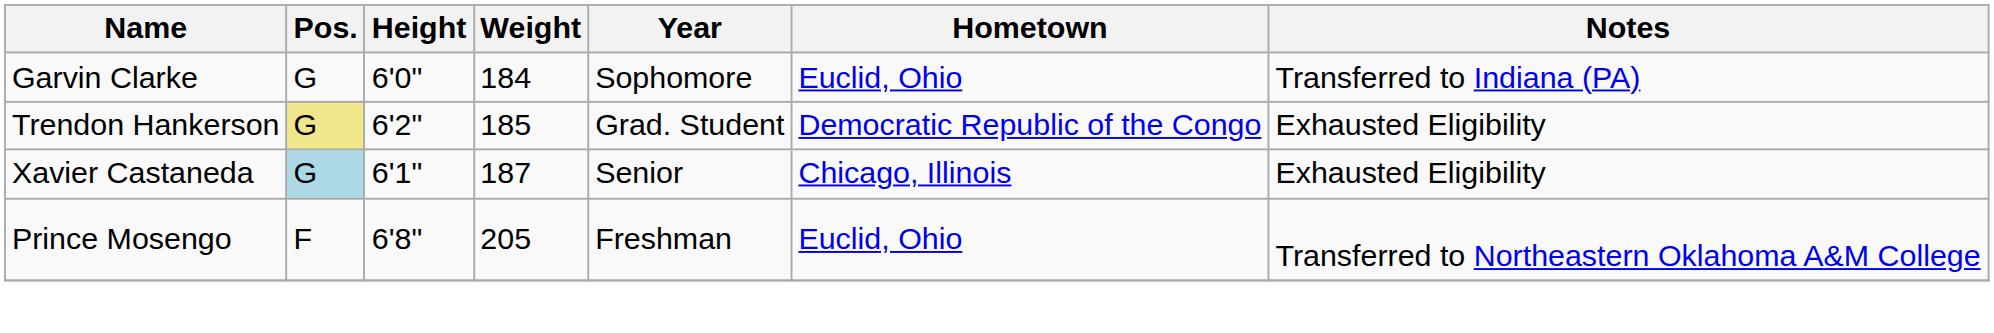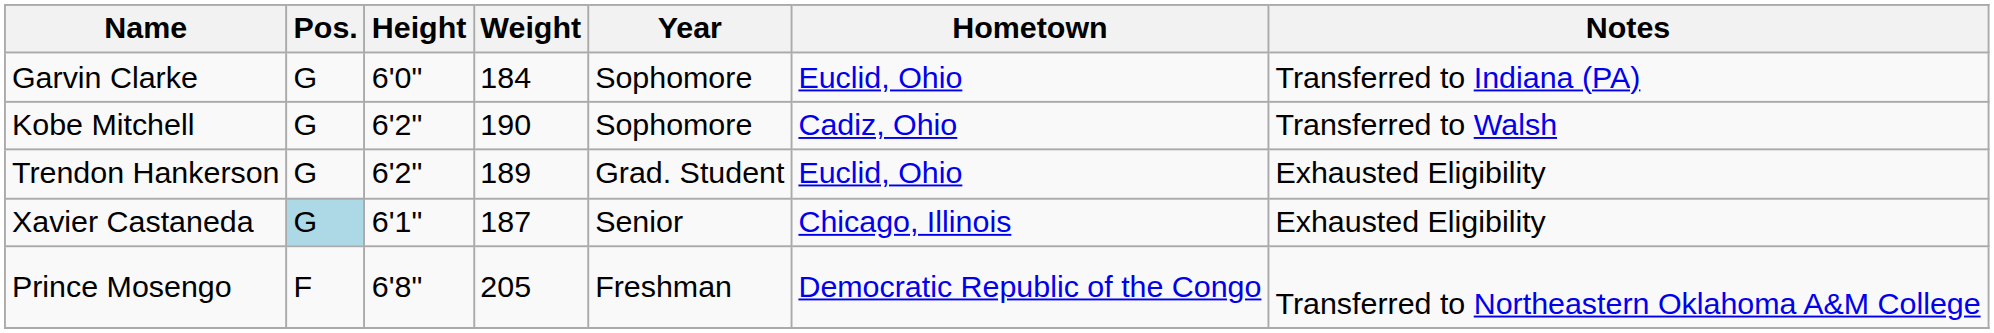+ row: (103, 125)
(305, 125) khaki background -> (305, 173) no background
(506, 125) 185 -> (506, 173) 189
(1030, 125) Democratic Republic of the Congo -> (880, 173) Euclid, Ohio
(880, 238) Euclid, Ohio -> (1030, 286) Democratic Republic of the Congo
